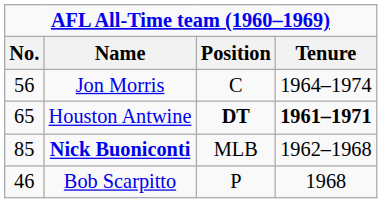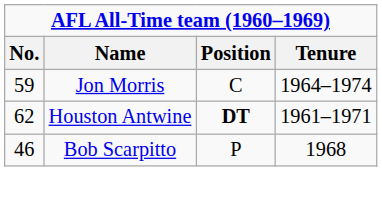(24, 85) 56 -> (24, 85) 59
(24, 117) 65 -> (24, 117) 62
(326, 117) bold -> (326, 117) normal
- row: (120, 149)
